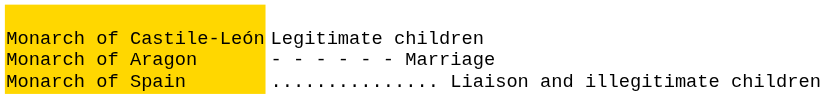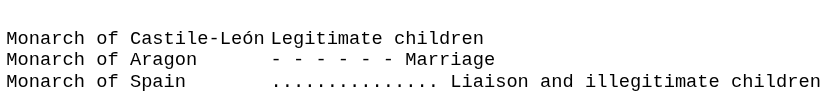(136, 60) gold background -> (136, 60) no background
